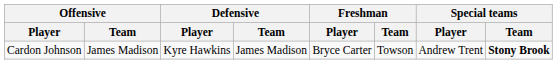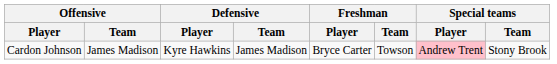(451, 50) no background -> (451, 50) pink background
(519, 50) bold -> (517, 50) normal
